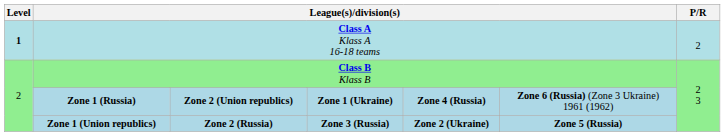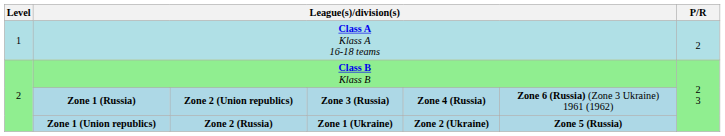(19, 40) bold -> (19, 40) normal
(355, 101) Zone 1 (Ukraine) -> (355, 101) Zone 3 (Russia)
(355, 123) Zone 3 (Russia) -> (355, 123) Zone 1 (Ukraine)
